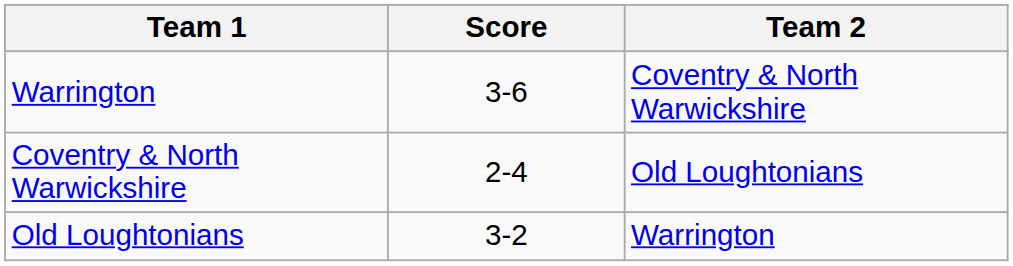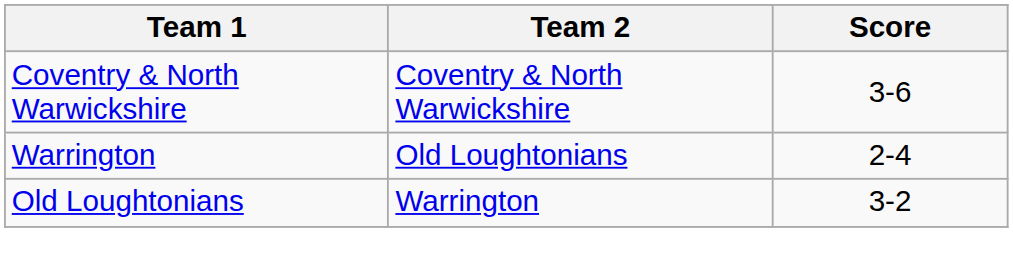columns swapped: (816, 27) <-> (506, 27)
(84, 91) Warrington -> (125, 91) Coventry & North Warwickshire
(125, 171) Coventry & North Warwickshire -> (84, 155) Warrington
